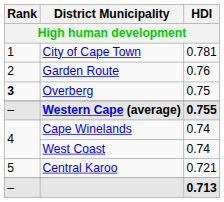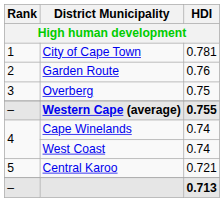(11, 91) bold -> (11, 91) normal
